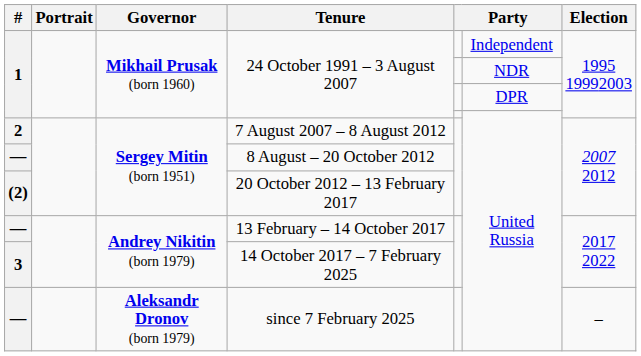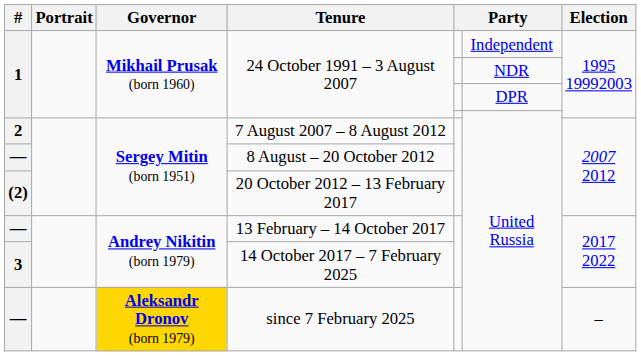(162, 319) no background -> (162, 319) gold background
